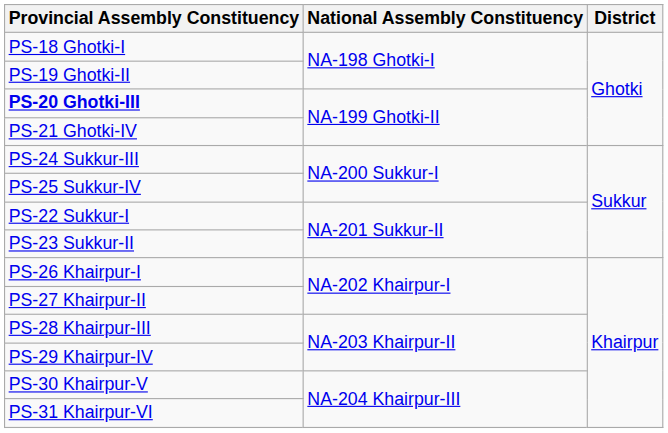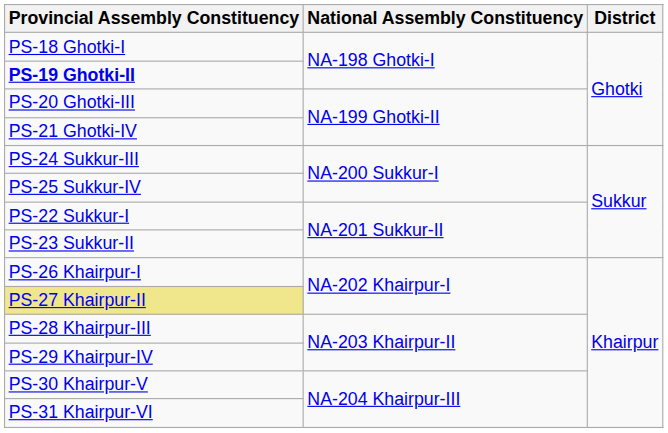(69, 74) normal -> (72, 74) bold
(74, 103) bold -> (72, 103) normal
(77, 300) no background -> (77, 300) khaki background
